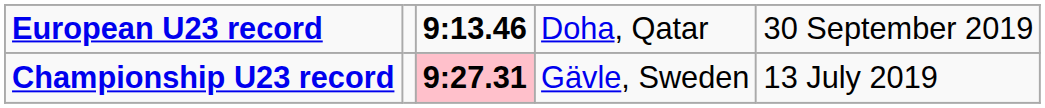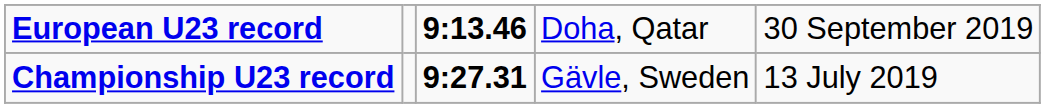(475, 77) pink background -> (475, 77) no background
